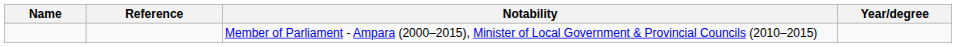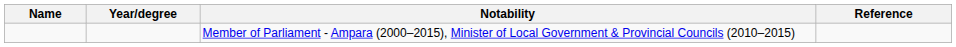columns swapped: (895, 14) <-> (154, 14)
